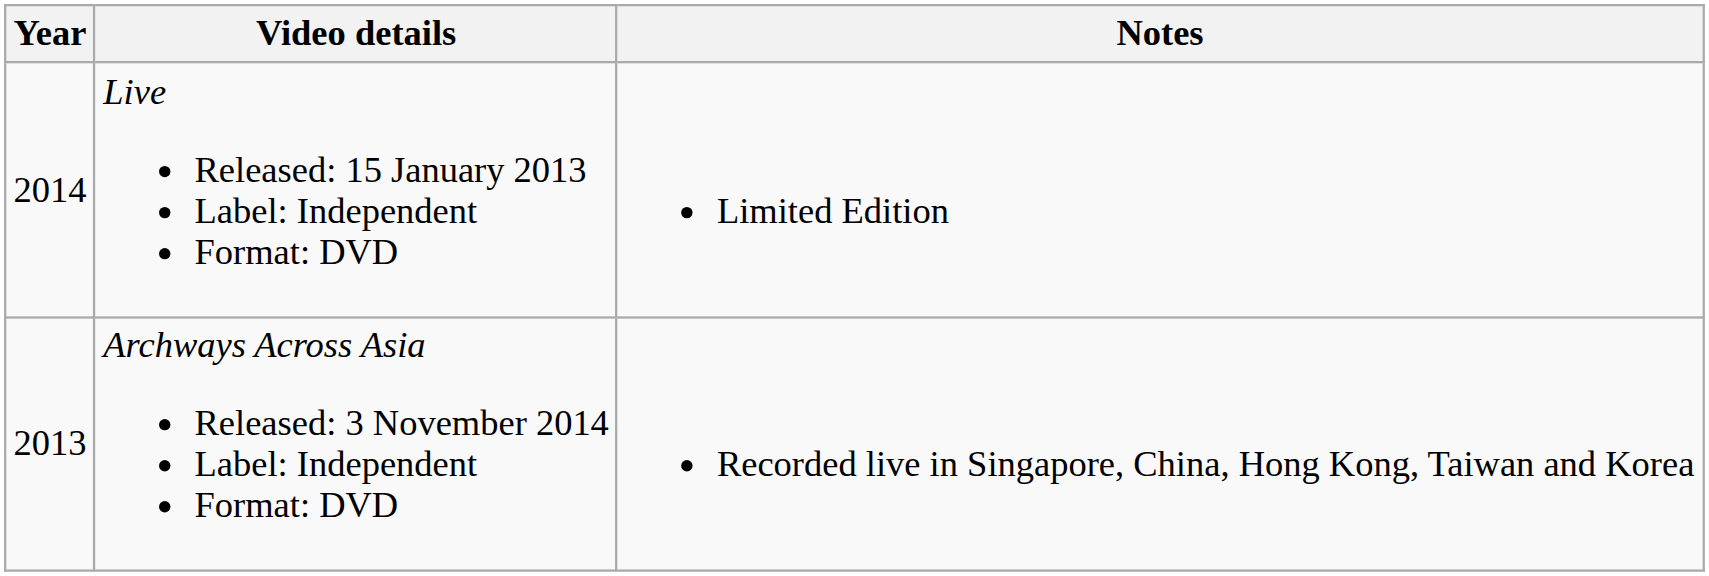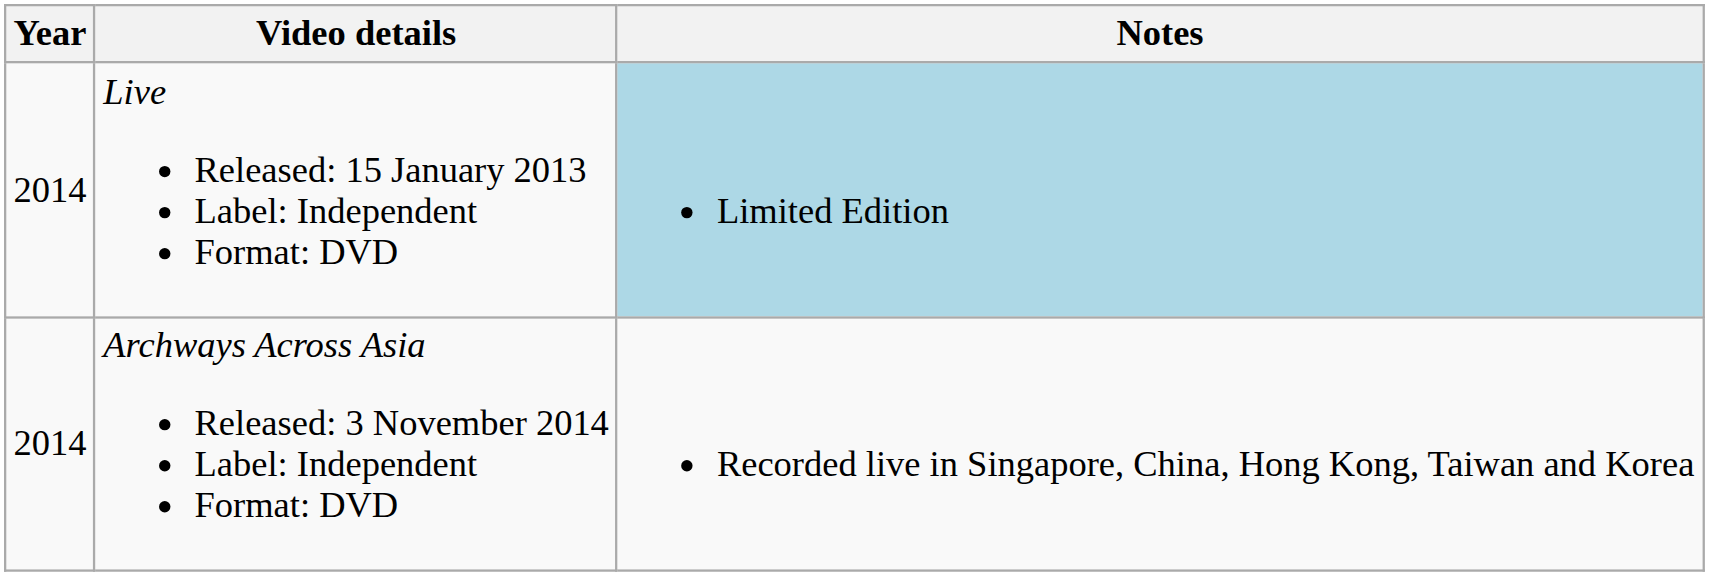(1160, 210) no background -> (1160, 210) lightblue background
(50, 443) 2013 -> (50, 443) 2014
